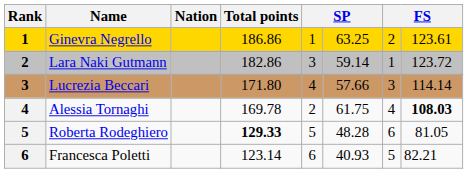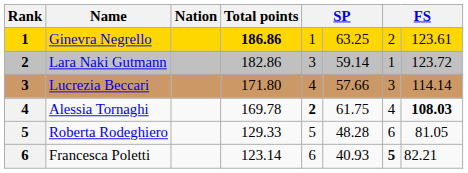(261, 39) normal -> (261, 39) bold
(312, 109) normal -> (312, 109) bold
(261, 132) bold -> (261, 132) normal
(391, 156) normal -> (391, 156) bold
